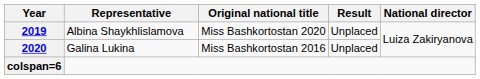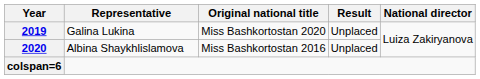(131, 31) Albina Shaykhlislamova -> (107, 31) Galina Lukina
(107, 48) Galina Lukina -> (131, 48) Albina Shaykhlislamova
